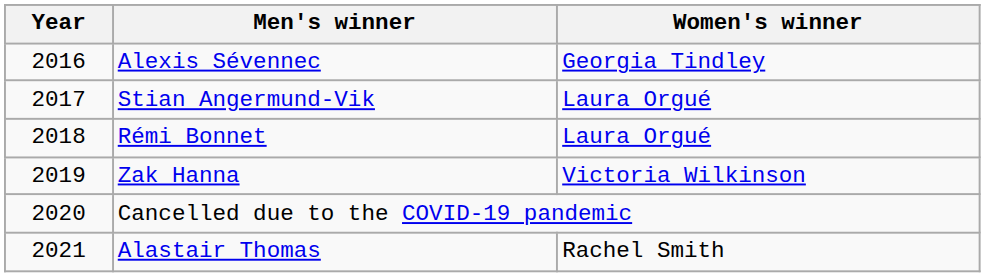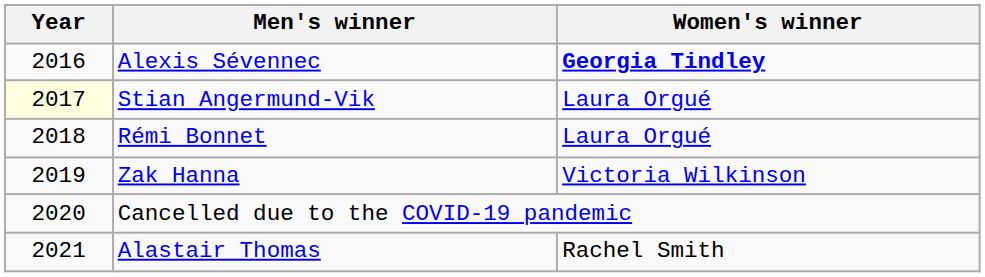(664, 62) normal -> (664, 62) bold
(59, 99) no background -> (59, 99) lightyellow background
